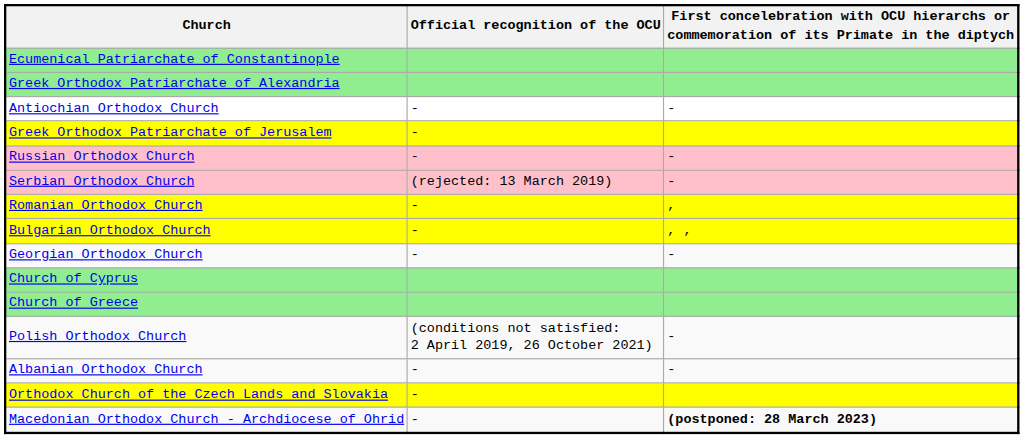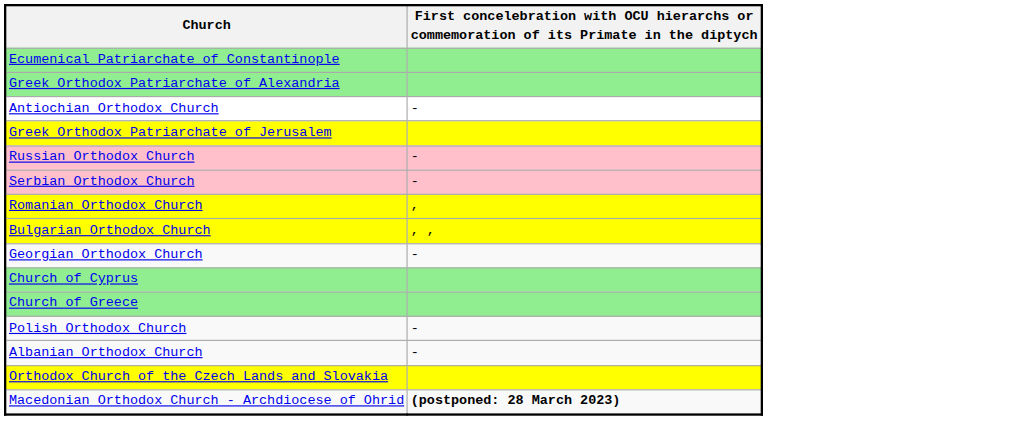- column: (536, 26)
